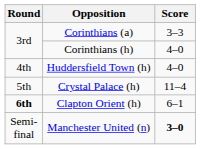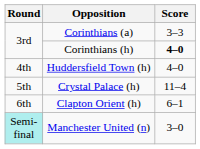(175, 49) normal -> (175, 49) bold
(24, 103) bold -> (24, 103) normal
(24, 128) no background -> (24, 128) paleturquoise background
(175, 128) bold -> (175, 128) normal
